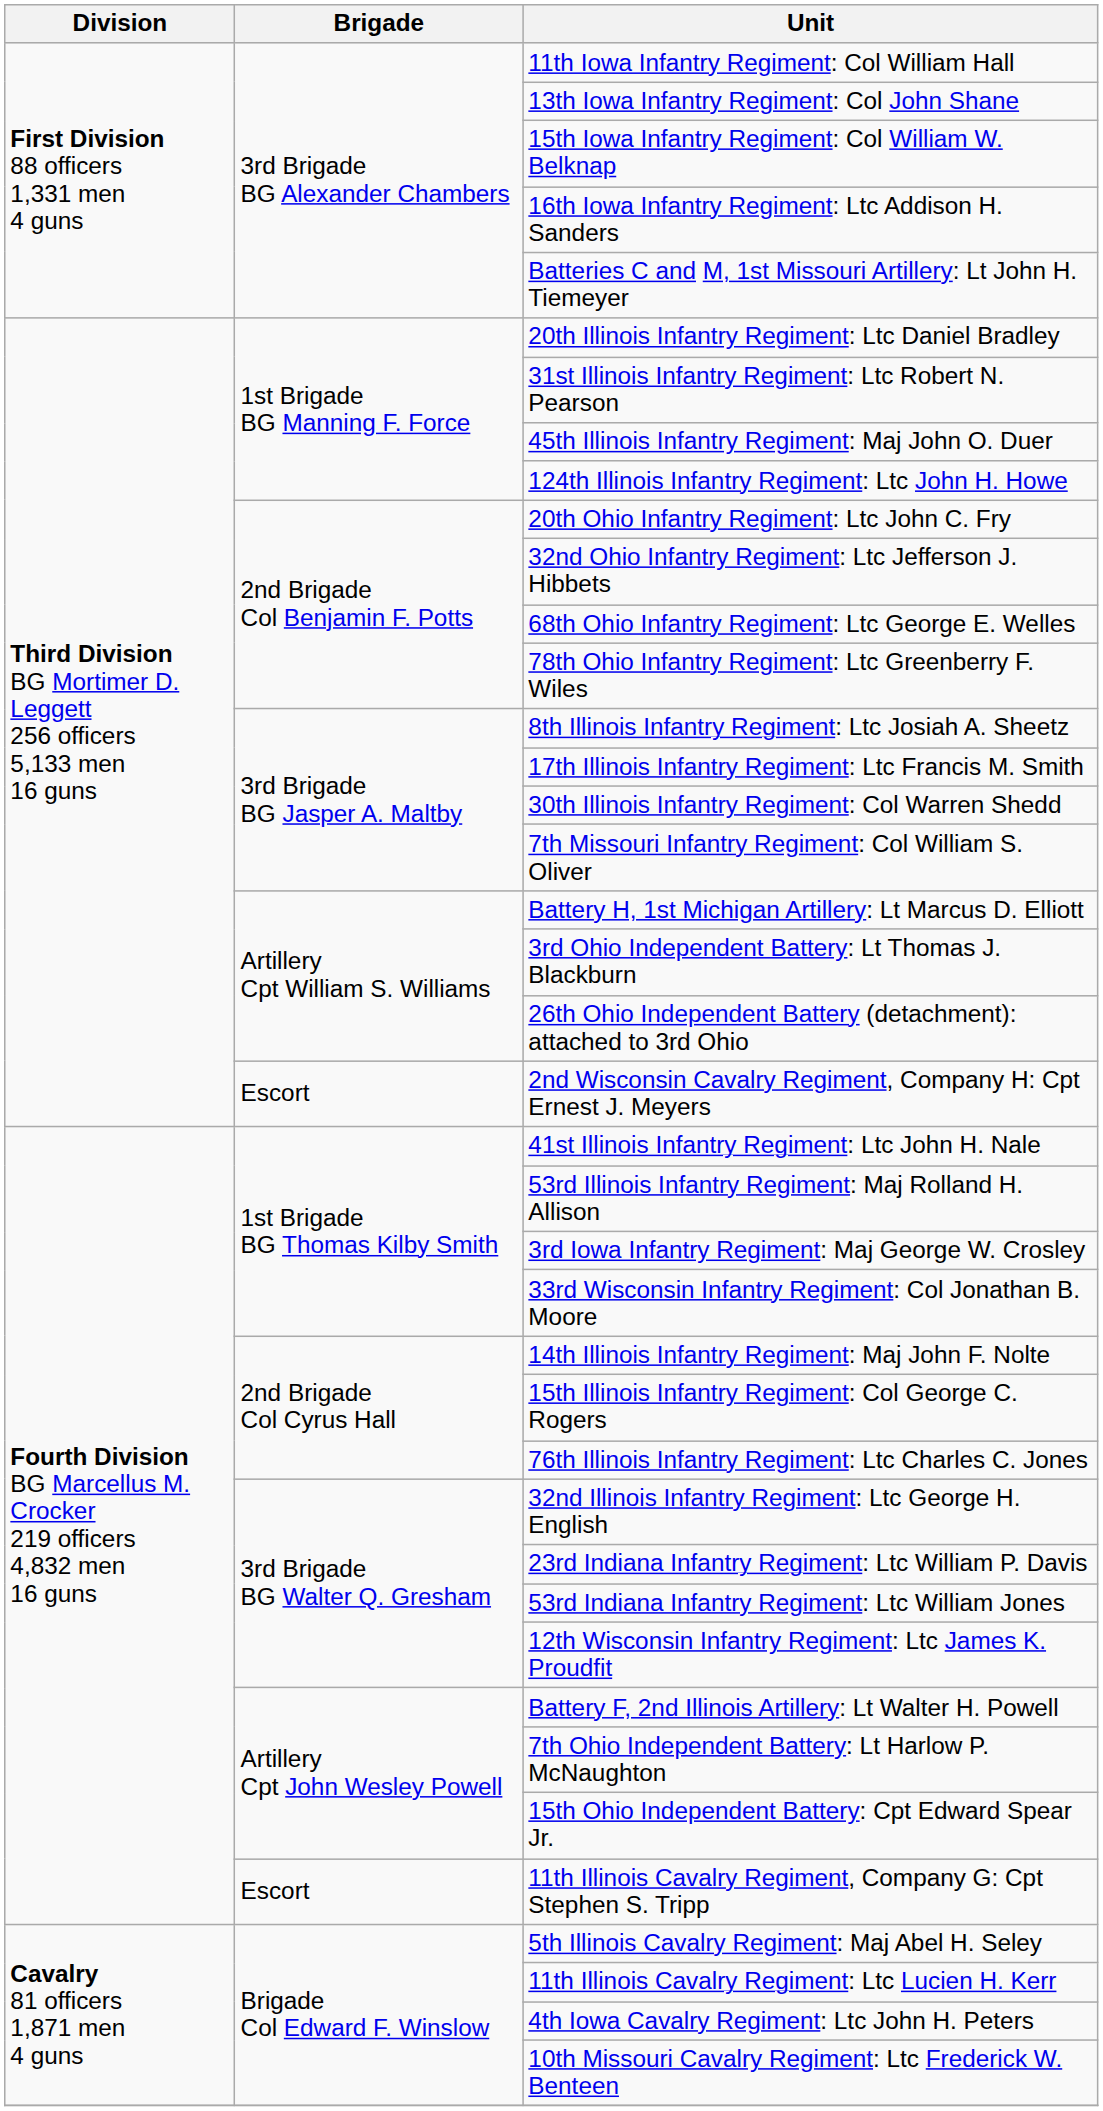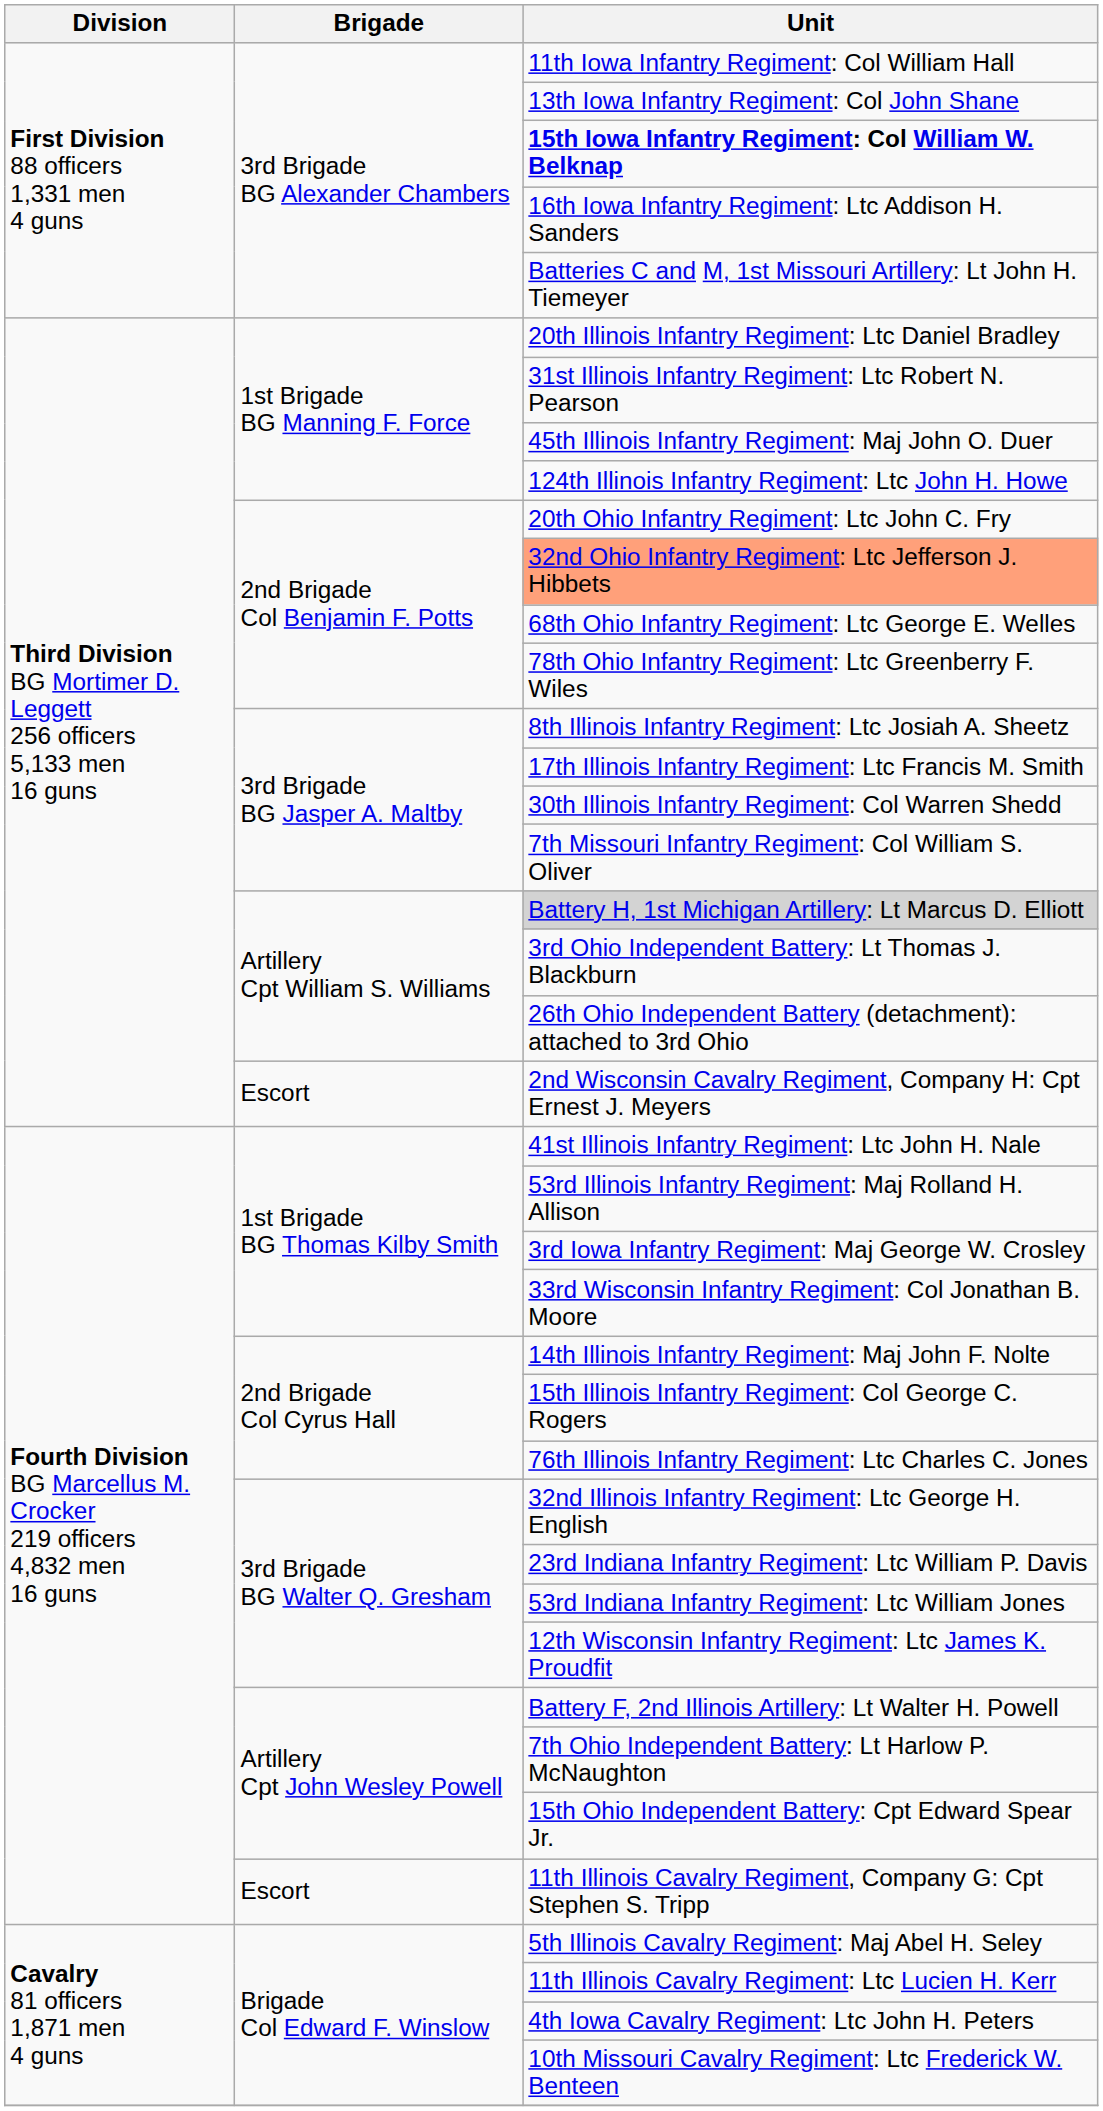(766, 153) normal -> (781, 153) bold
(773, 571) no background -> (773, 571) lightsalmon background
(806, 909) no background -> (806, 909) lightgrey background
